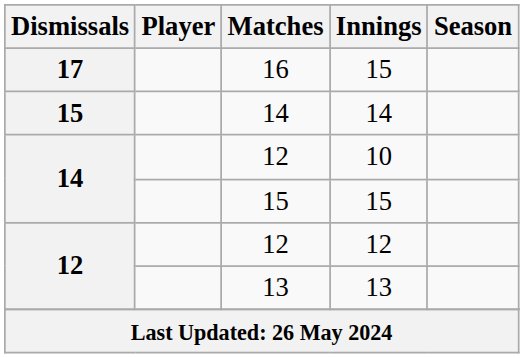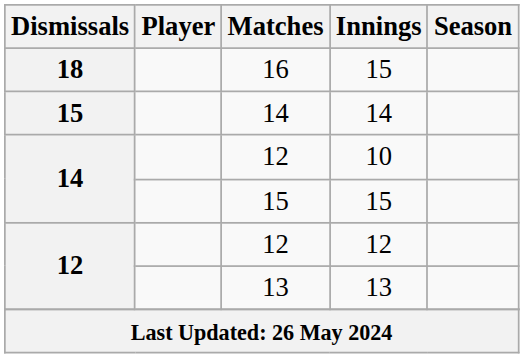(70, 70) 17 -> (70, 70) 18
